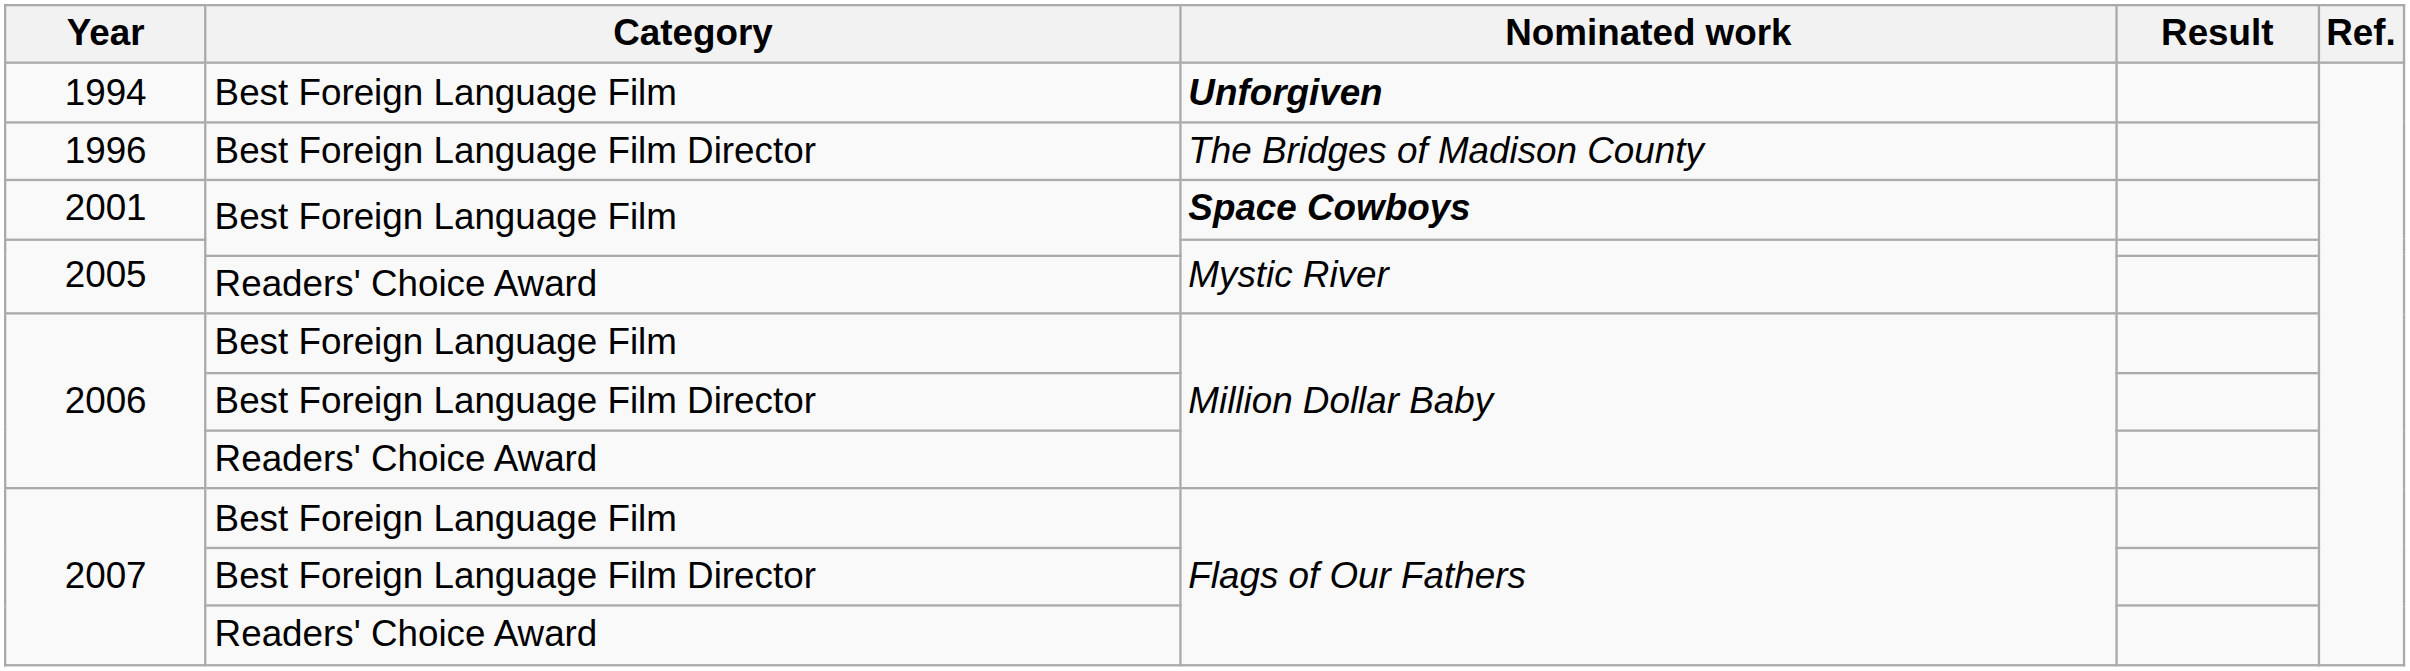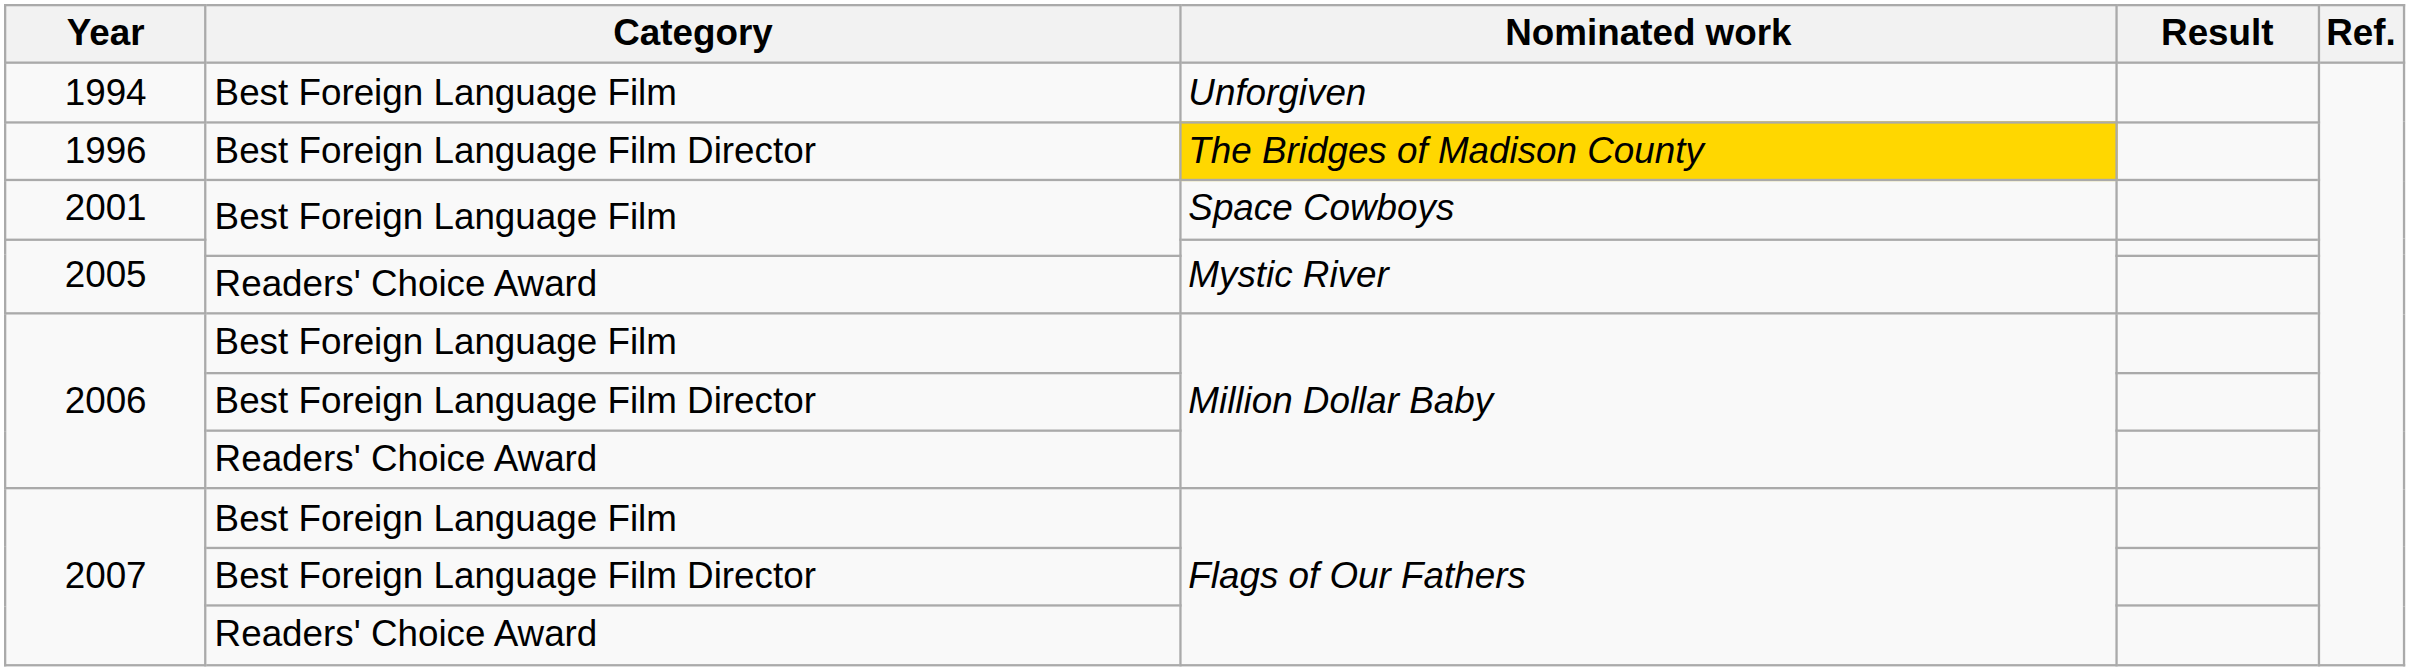(1285, 92) bold -> (1277, 92) normal
(1446, 150) no background -> (1446, 150) gold background
(1329, 208) bold -> (1321, 208) normal
